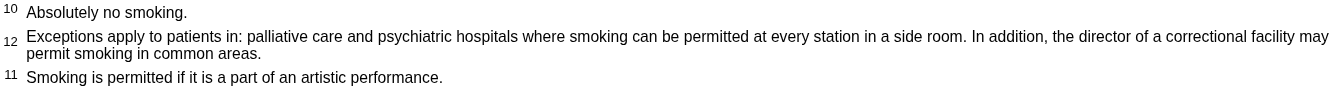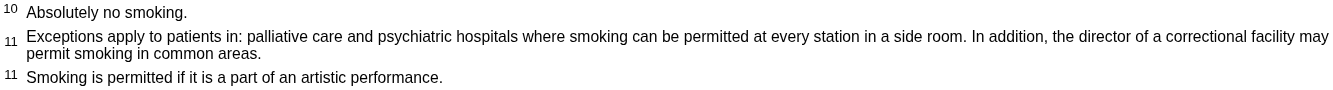(11, 41) 12 -> (11, 41) 11
